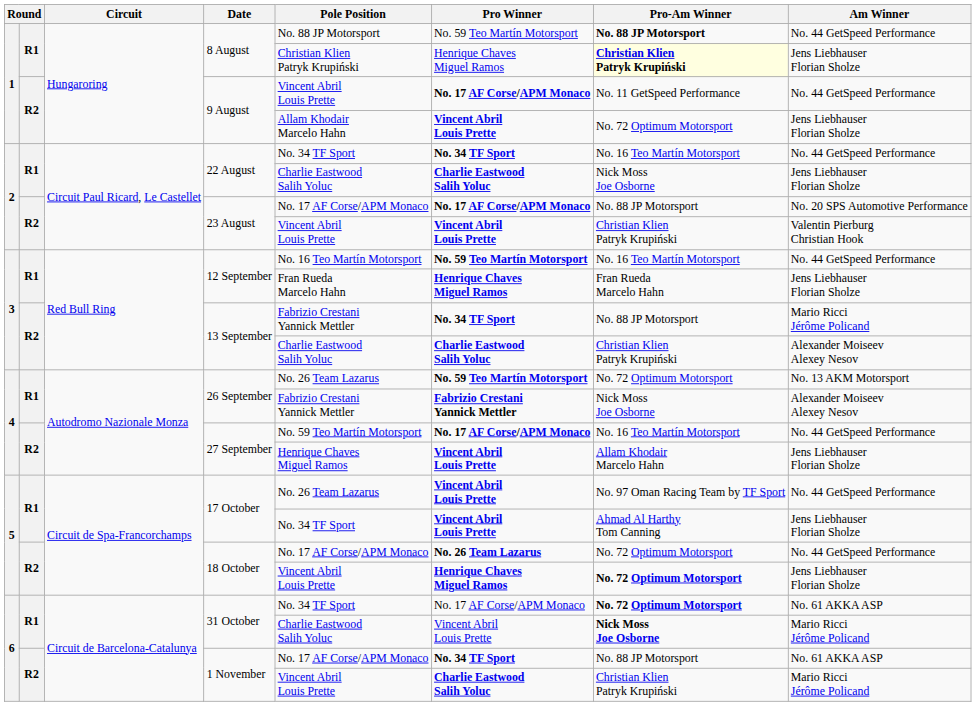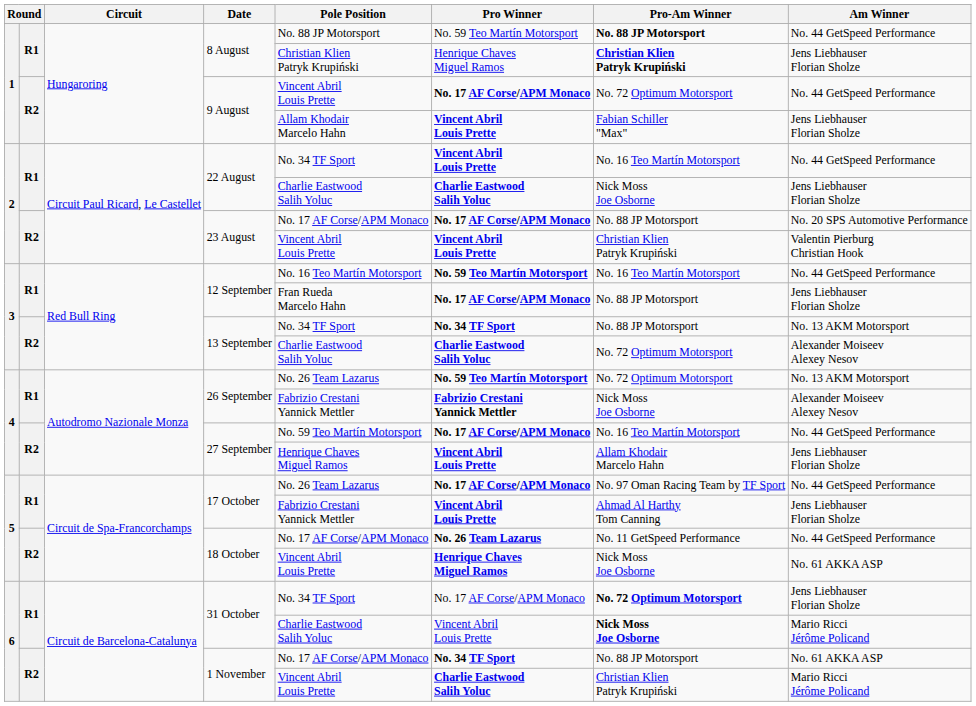(641, 59) lightyellow background -> (641, 59) no background
(668, 93) No. 11 GetSpeed Performance -> (664, 93) No. 72 Optimum Motorsport
(664, 126) No. 72 Optimum Motorsport -> (632, 126) Fabian Schiller "Max"
(474, 153) No. 34 TF Sport -> (468, 160) Vincent Abril Louis Prette
(478, 285) Henrique Chaves Miguel Ramos -> (512, 299) No. 17 AF Corse/APM Monaco
(630, 285) Fran Rueda Marcelo Hahn -> (647, 299) No. 88 JP Motorsport
(319, 319) Fabrizio Crestani Yannick Mettler -> (316, 326) No. 34 TF Sport
(830, 319) Mario Ricci Jérôme Policand -> (850, 326) No. 13 AKM Motorsport
(636, 352) Christian Klien Patryk Krupiński -> (664, 352) No. 72 Optimum Motorsport
(468, 491) Vincent Abril Louis Prette -> (512, 484) No. 17 AF Corse/APM Monaco
(316, 525) No. 34 TF Sport -> (319, 511) Fabrizio Crestani Yannick Mettler
(664, 551) No. 72 Optimum Motorsport -> (668, 537) No. 11 GetSpeed Performance
(669, 578) No. 72 Optimum Motorsport -> (625, 564) Nick Moss Joe Osborne
(829, 578) Jens Liebhauser Florian Sholze -> (837, 564) No. 61 AKKA ASP
(837, 604) No. 61 AKKA ASP -> (829, 597) Jens Liebhauser Florian Sholze
